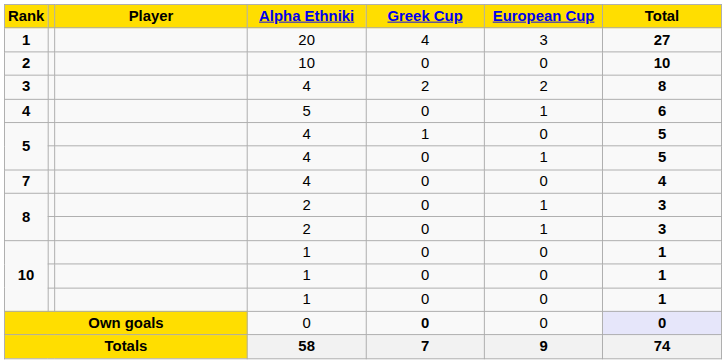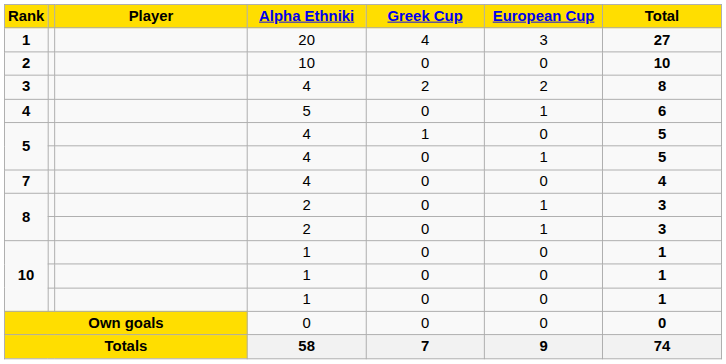(425, 323) bold -> (425, 323) normal
(662, 323) lavender background -> (662, 323) no background
